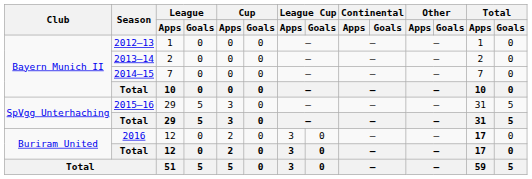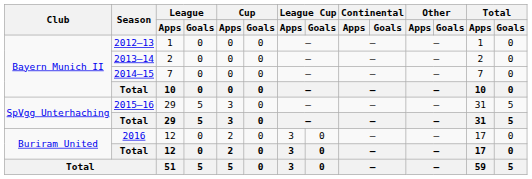(480, 136) bold -> (480, 136) normal
